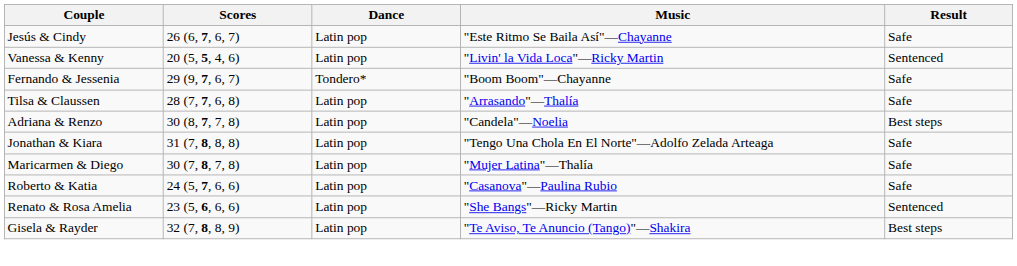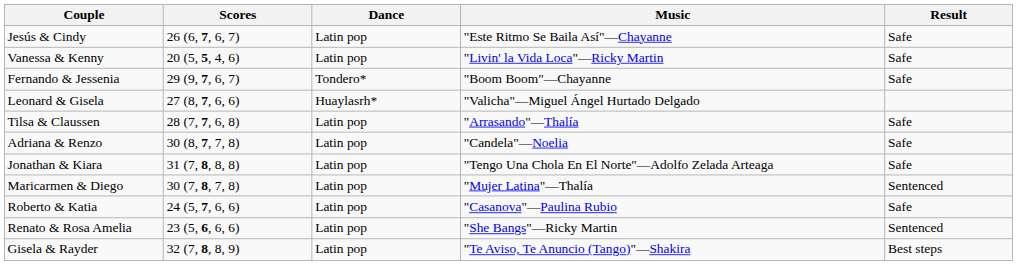(916, 57) Sentenced -> (900, 57) Safe
+ row: (56, 100)
(915, 121) Best steps -> (900, 143) Safe
(900, 164) Safe -> (916, 185) Sentenced
